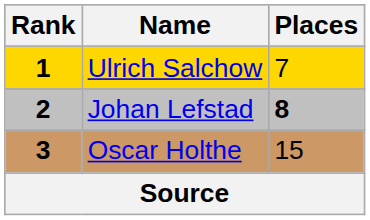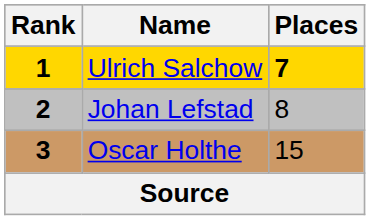(282, 67) normal -> (282, 67) bold
(282, 109) bold -> (282, 109) normal
